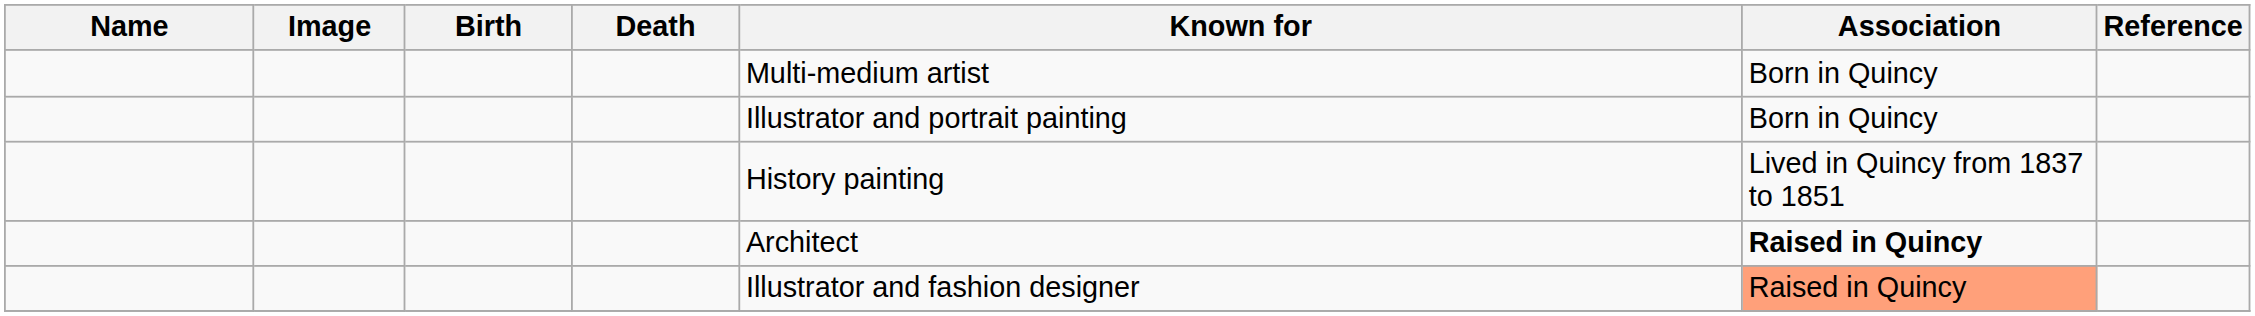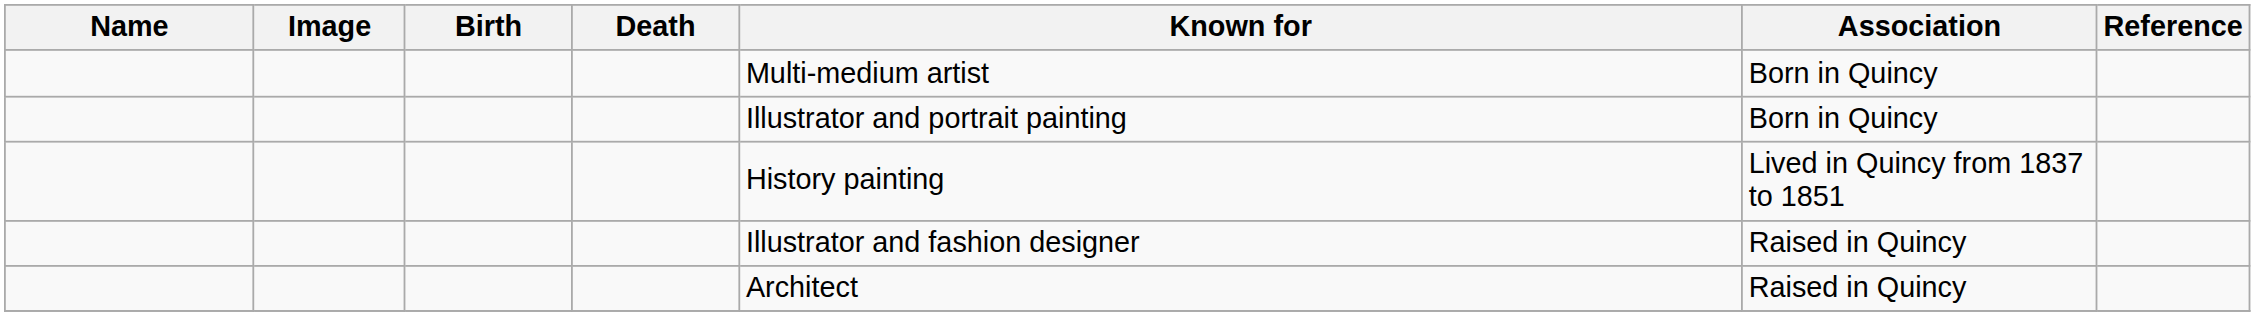(802, 242) Architect -> (943, 242) Illustrator and fashion designer
(1866, 242) bold -> (1858, 242) normal
(943, 288) Illustrator and fashion designer -> (802, 288) Architect
(1858, 288) lightsalmon background -> (1858, 288) no background
